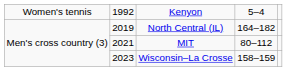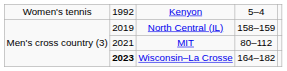(256, 27) 164–182 -> (256, 27) 158–159
(123, 58) normal -> (123, 58) bold
(256, 58) 158–159 -> (256, 58) 164–182
